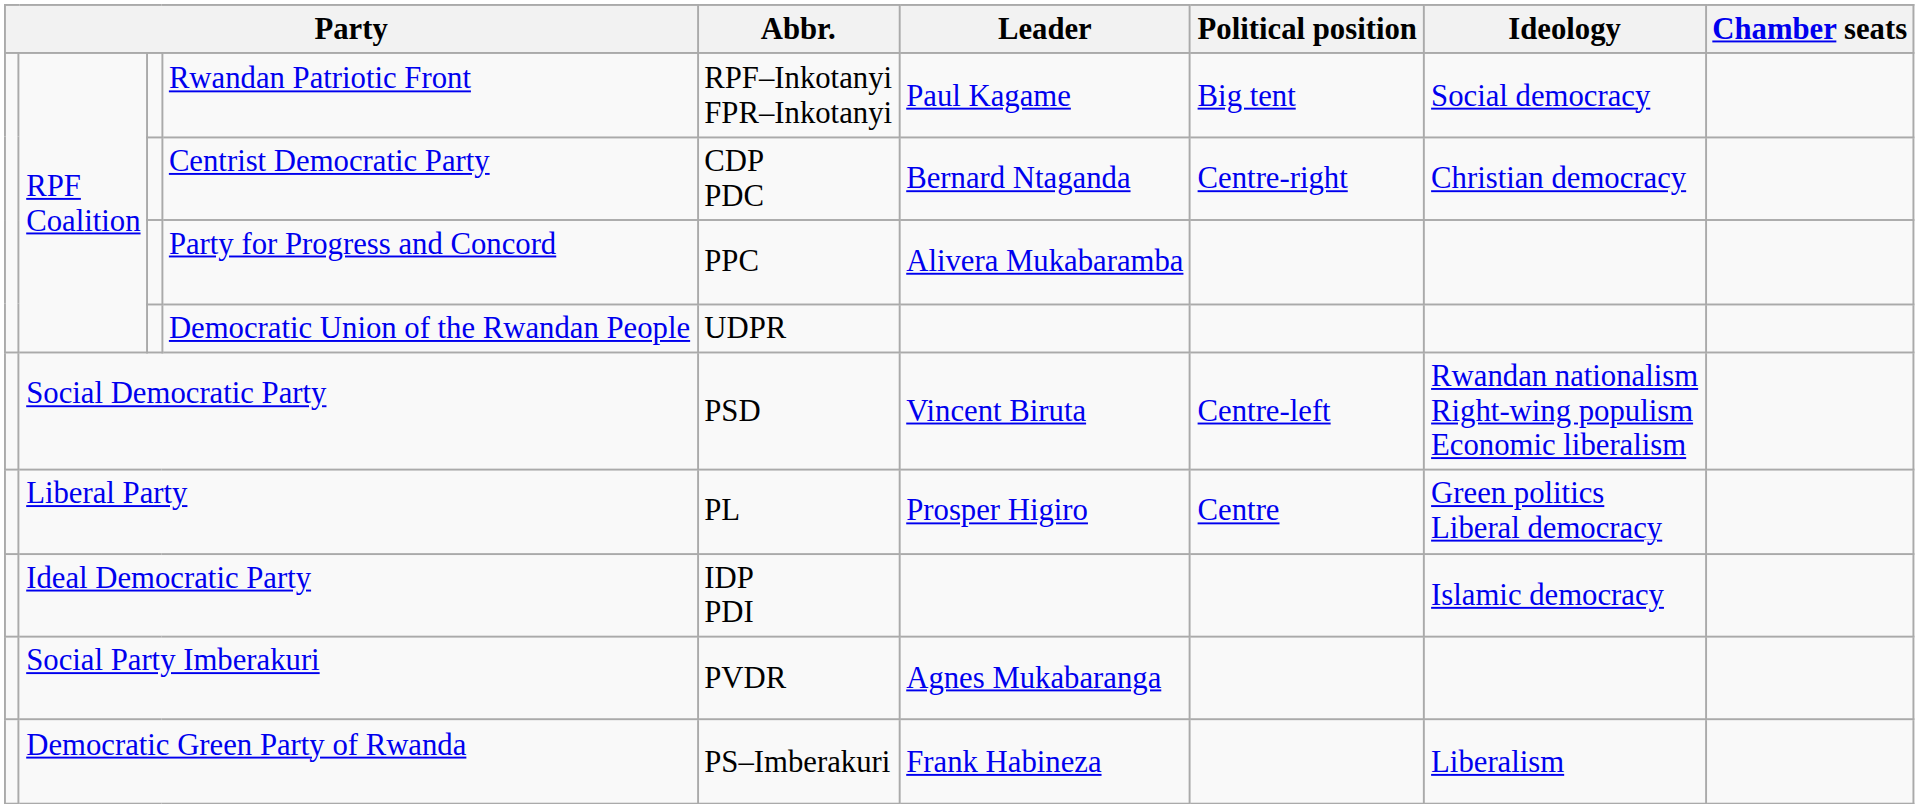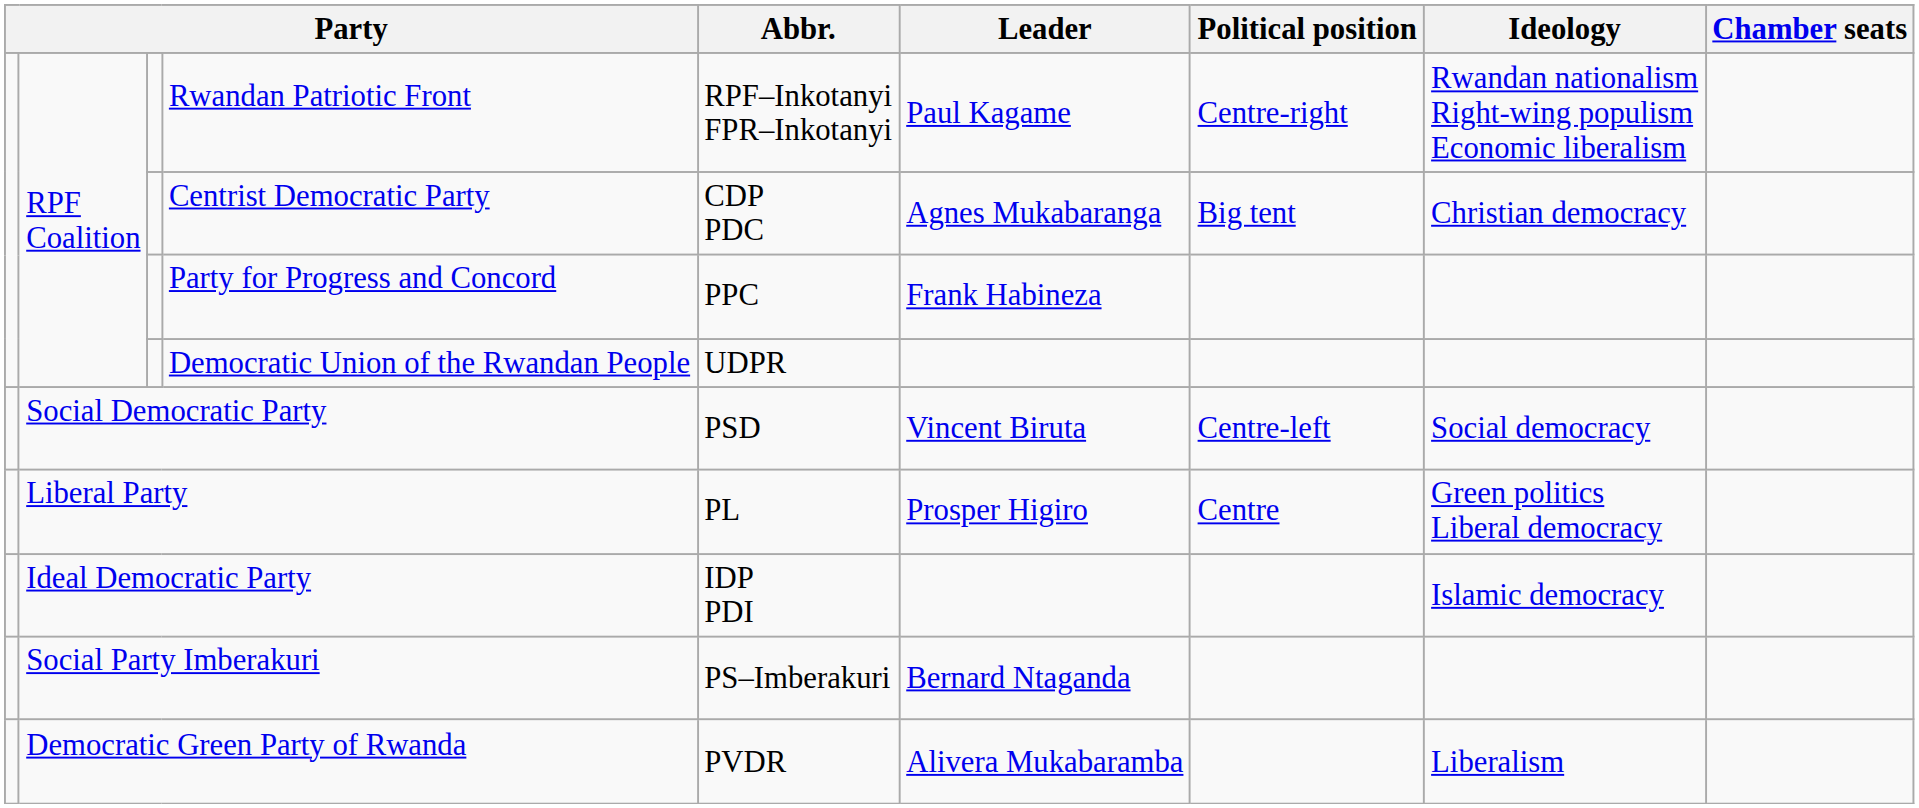(1247, 94) Big tent -> (1273, 112) Centre-right
(1541, 94) Social democracy -> (1565, 112) Rwandan nationalism Right-wing populism Economic liberalism
(1018, 178) Bernard Ntaganda -> (1034, 212) Agnes Mukabaranga
(1273, 178) Centre-right -> (1247, 212) Big tent
(1045, 261) Alivera Mukabaramba -> (1004, 295) Frank Habineza
(1565, 410) Rwandan nationalism Right-wing populism Economic liberalism -> (1541, 427) Social democracy
(745, 677) PVDR -> (797, 677) PS–Imberakuri
(1034, 677) Agnes Mukabaranga -> (1018, 677) Bernard Ntaganda
(797, 761) PS–Imberakuri -> (745, 761) PVDR
(1004, 761) Frank Habineza -> (1045, 761) Alivera Mukabaramba
